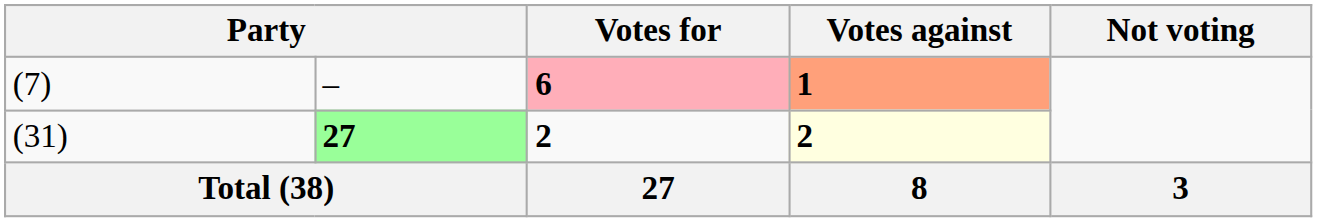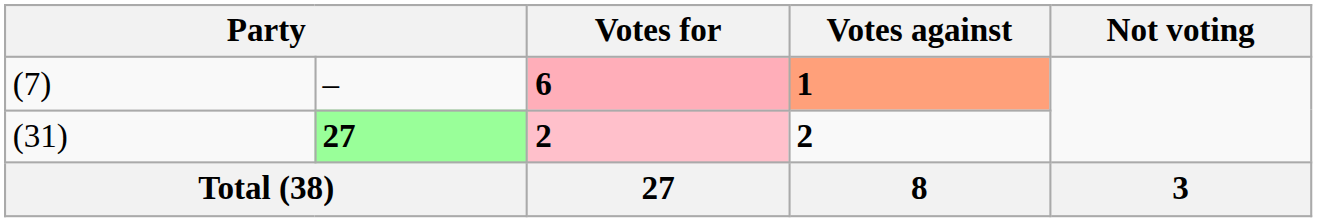(543, 135) no background -> (543, 135) pink background
(805, 135) lightyellow background -> (805, 135) no background
